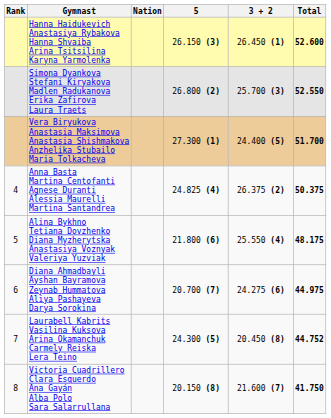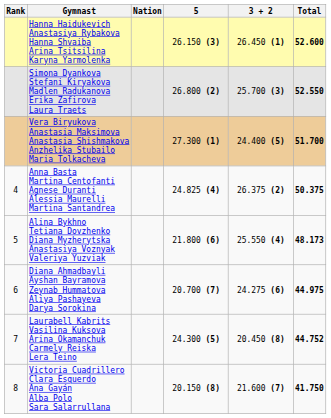(309, 240) 48.175 -> (309, 240) 48.173
